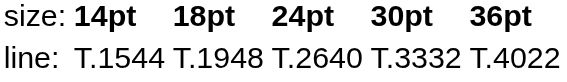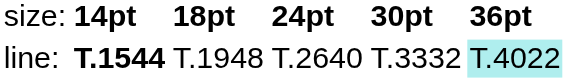(119, 58) normal -> (119, 58) bold
(515, 58) no background -> (515, 58) paleturquoise background
